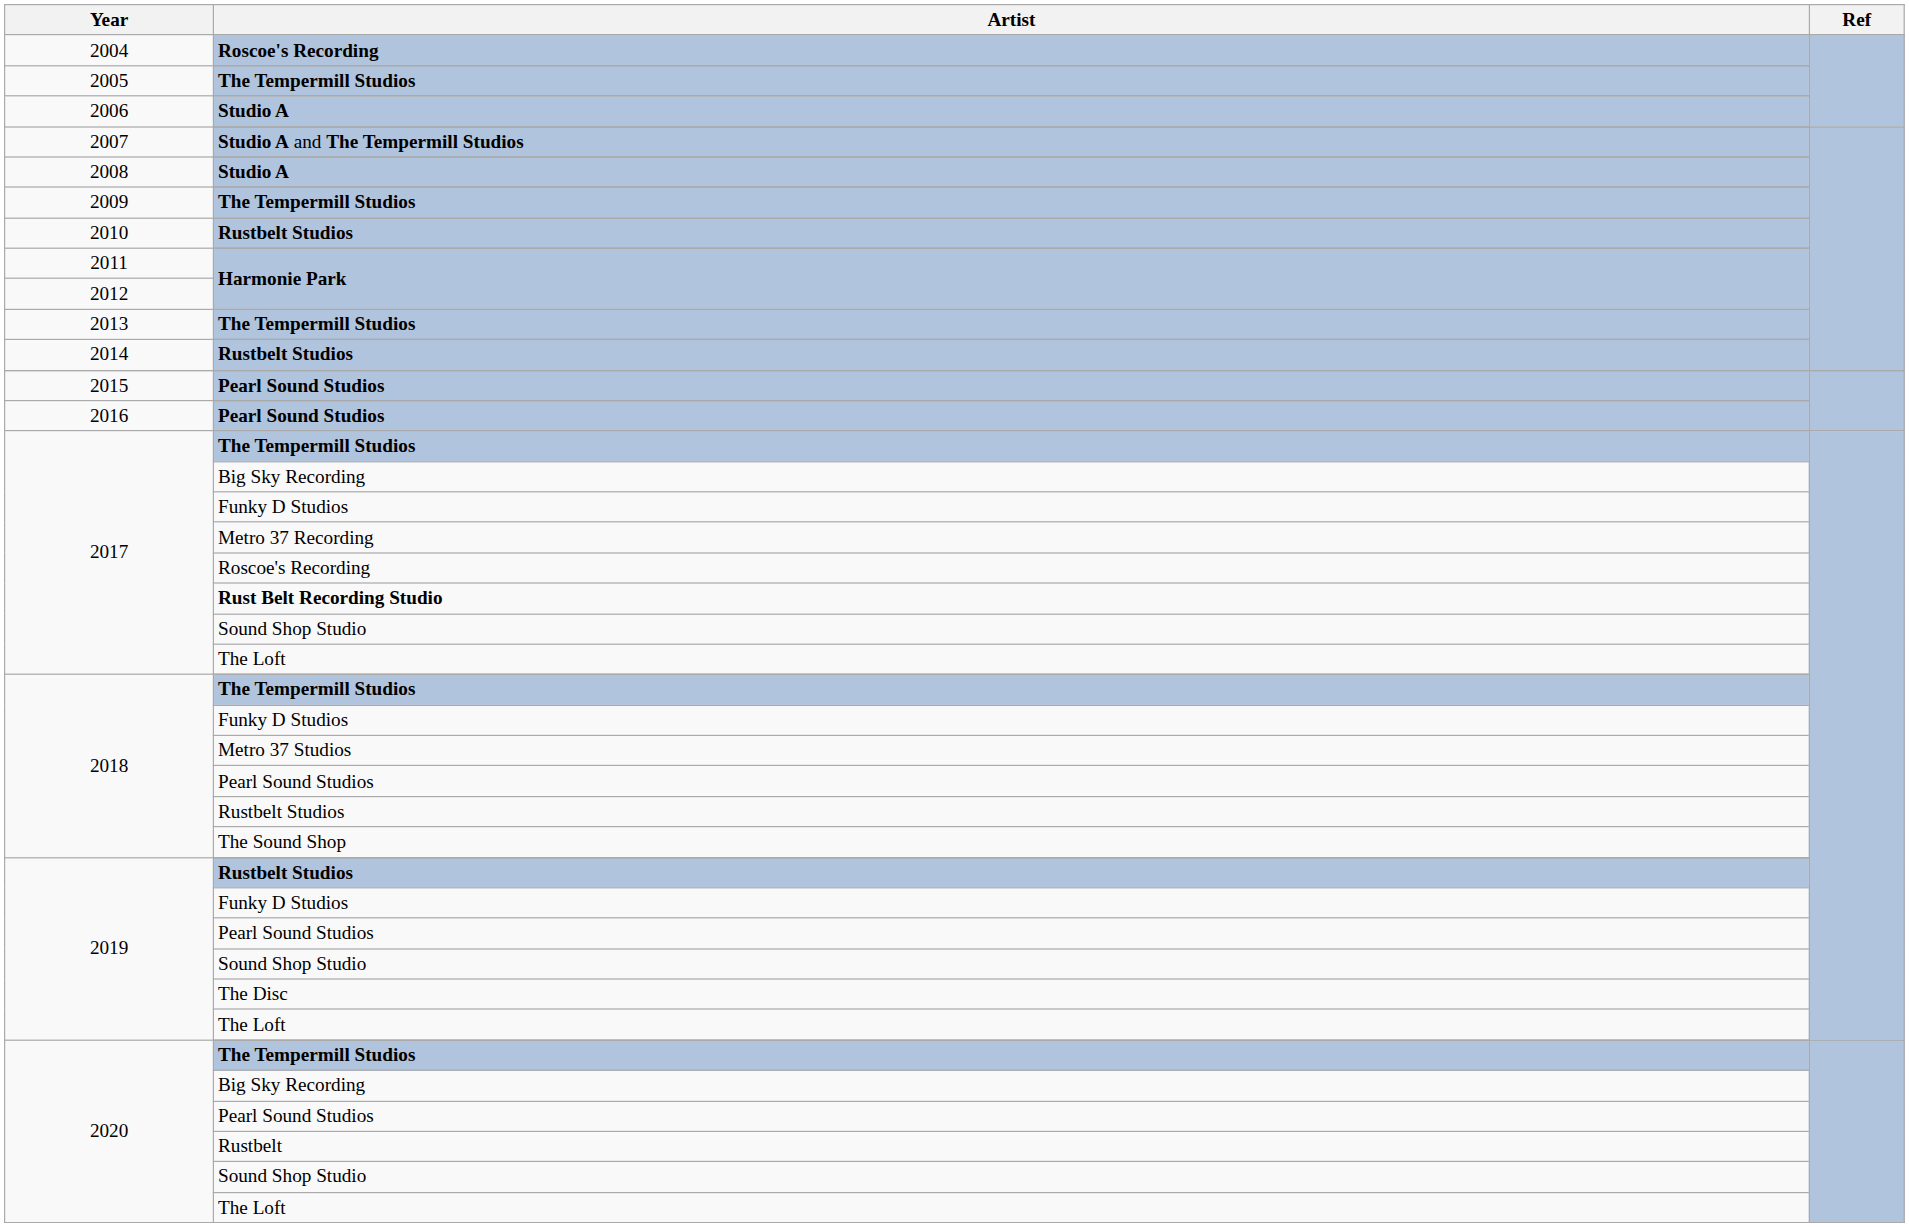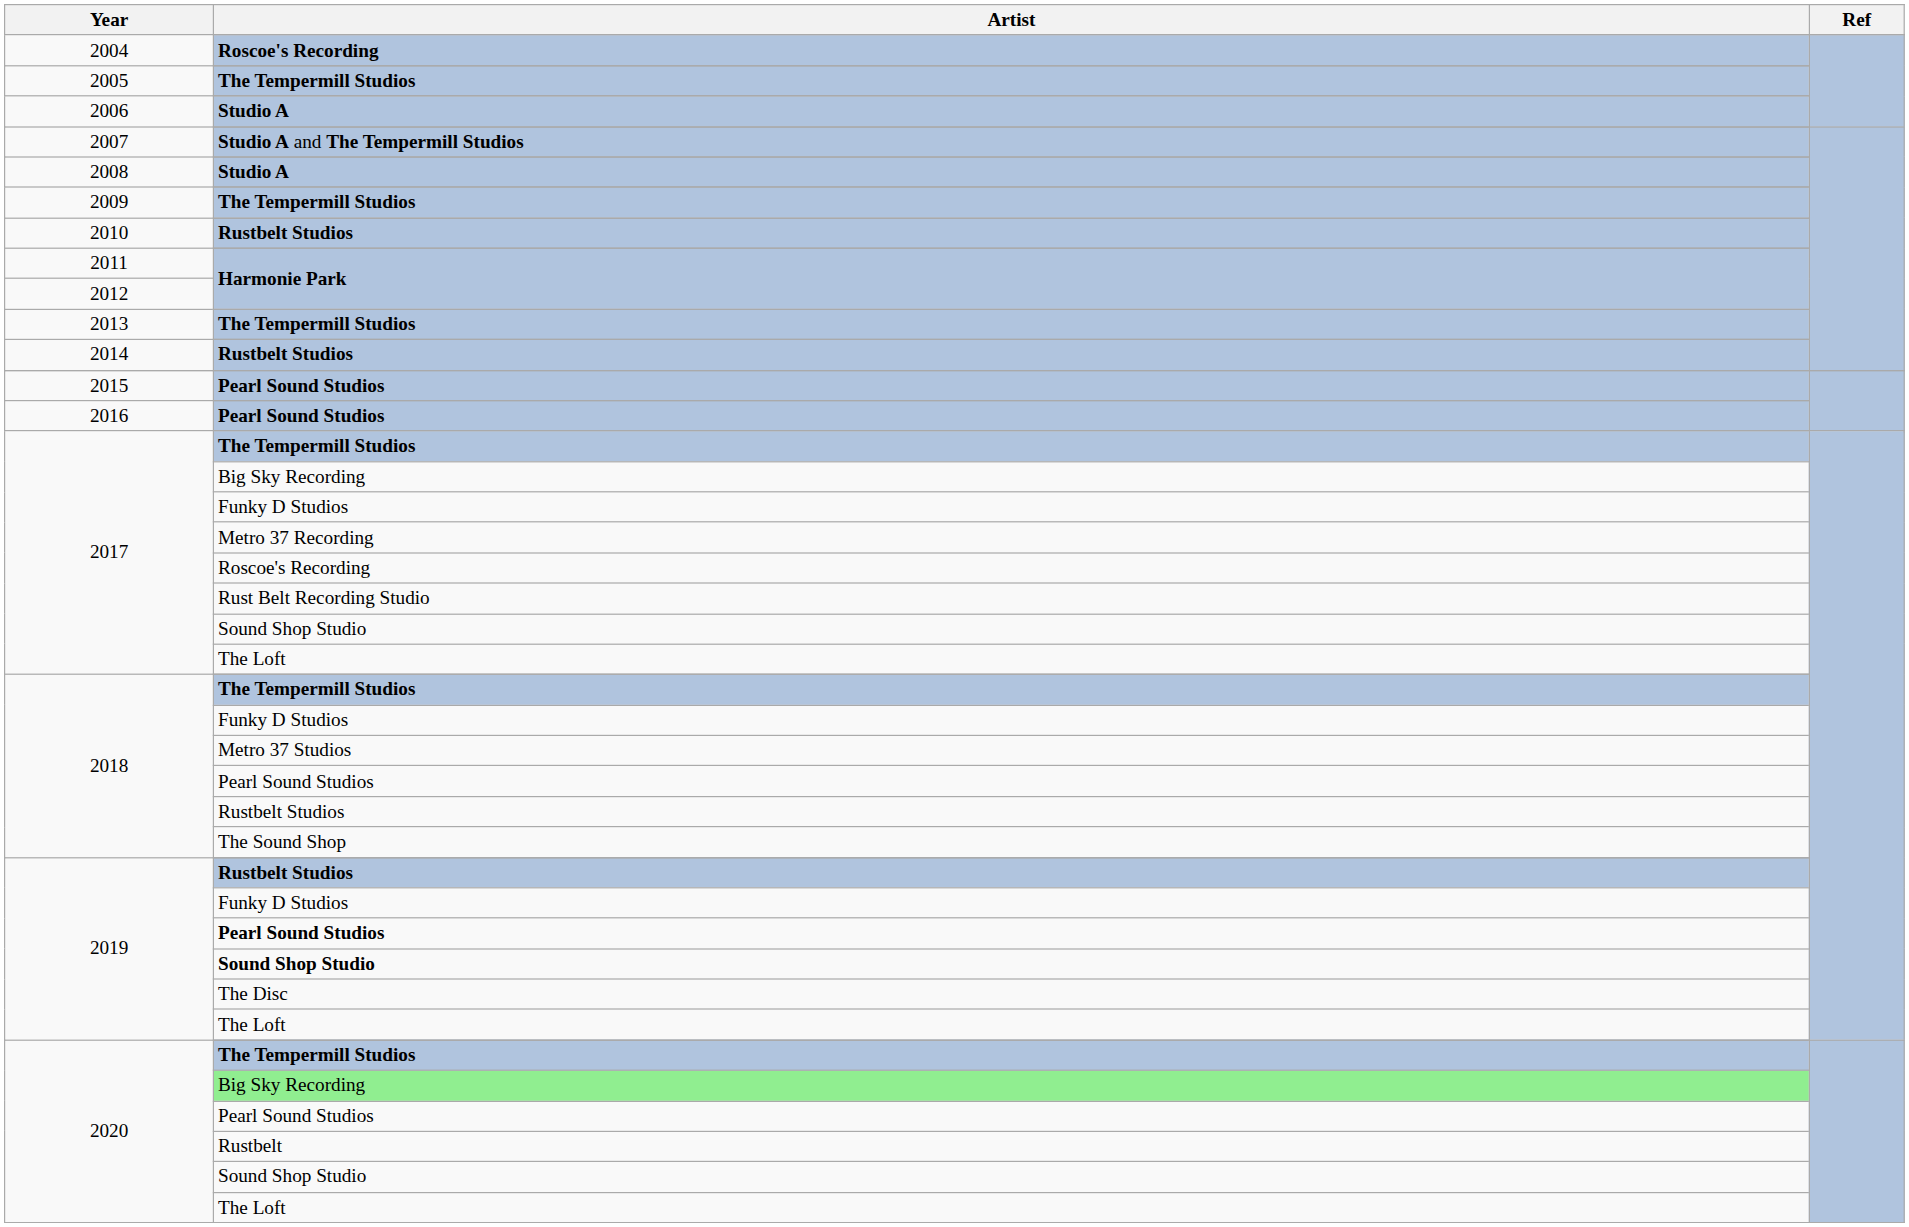(330, 598) bold -> (324, 598) normal
(296, 933) normal -> (301, 933) bold
(292, 963) normal -> (296, 963) bold
(292, 1085) no background -> (292, 1085) lightgreen background
